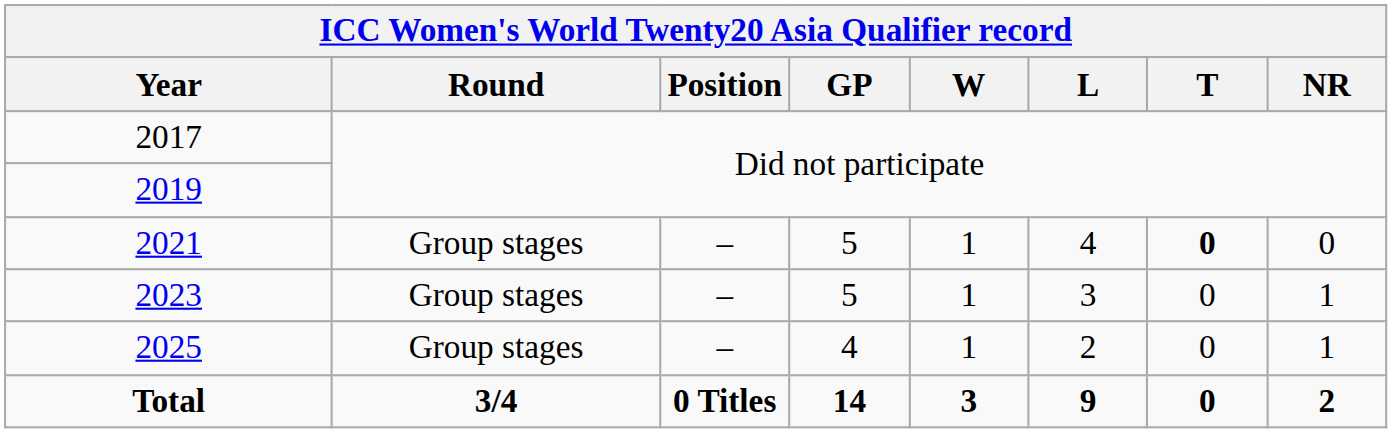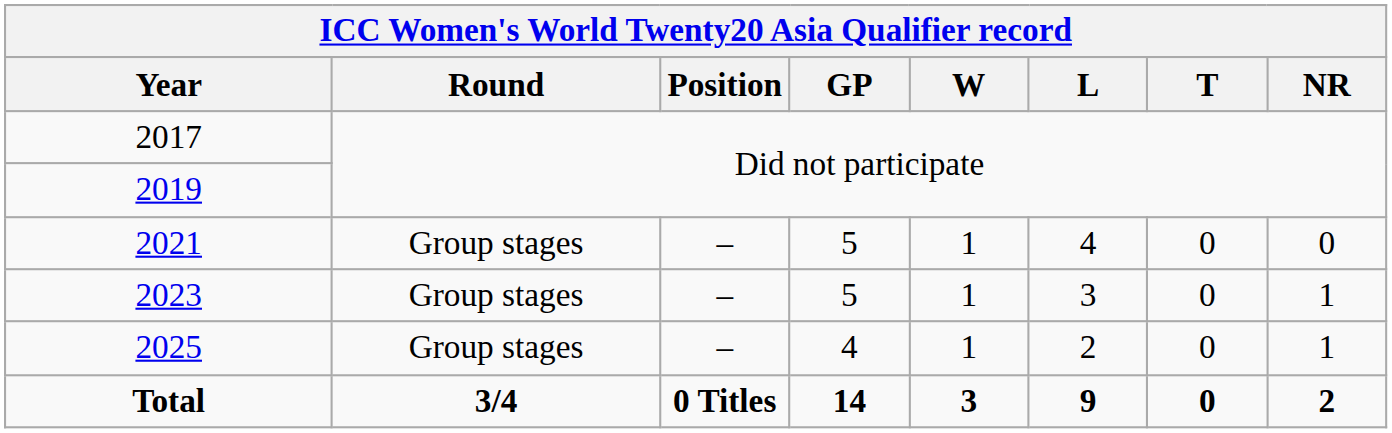(1207, 242) bold -> (1207, 242) normal
